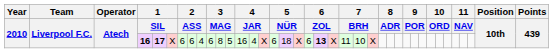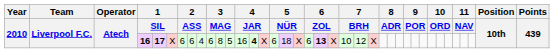(254, 40) normal -> (254, 40) bold
(346, 40) 11 -> (346, 40) 10
(360, 40) 10 -> (361, 40) 12
